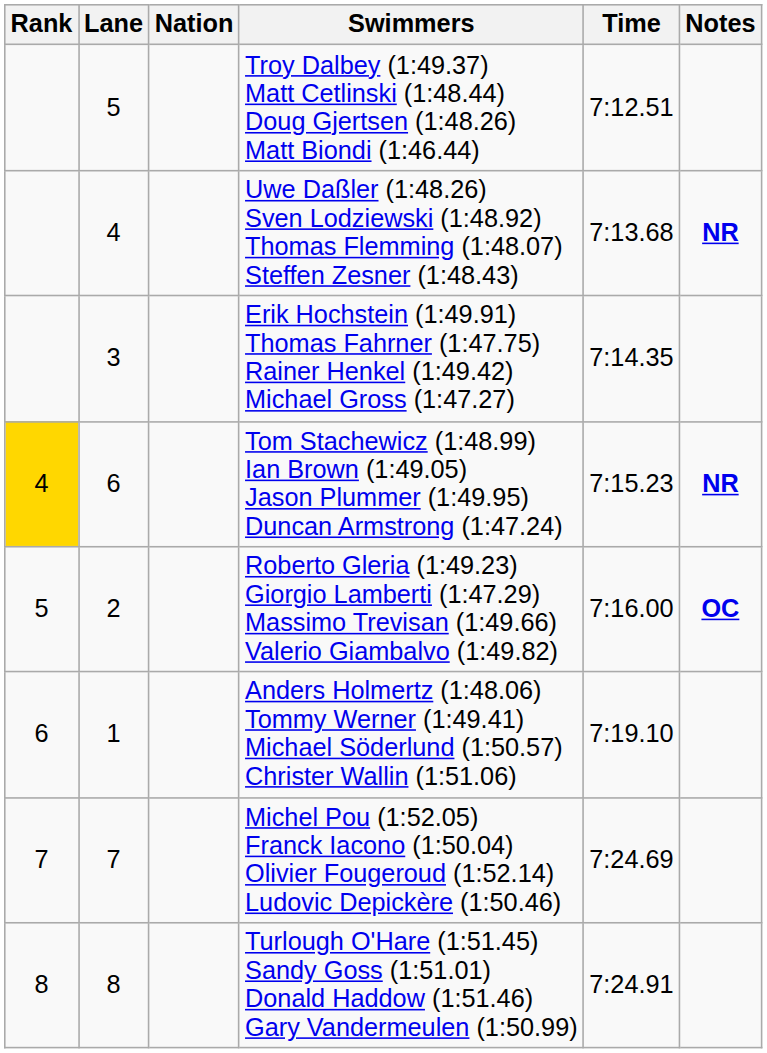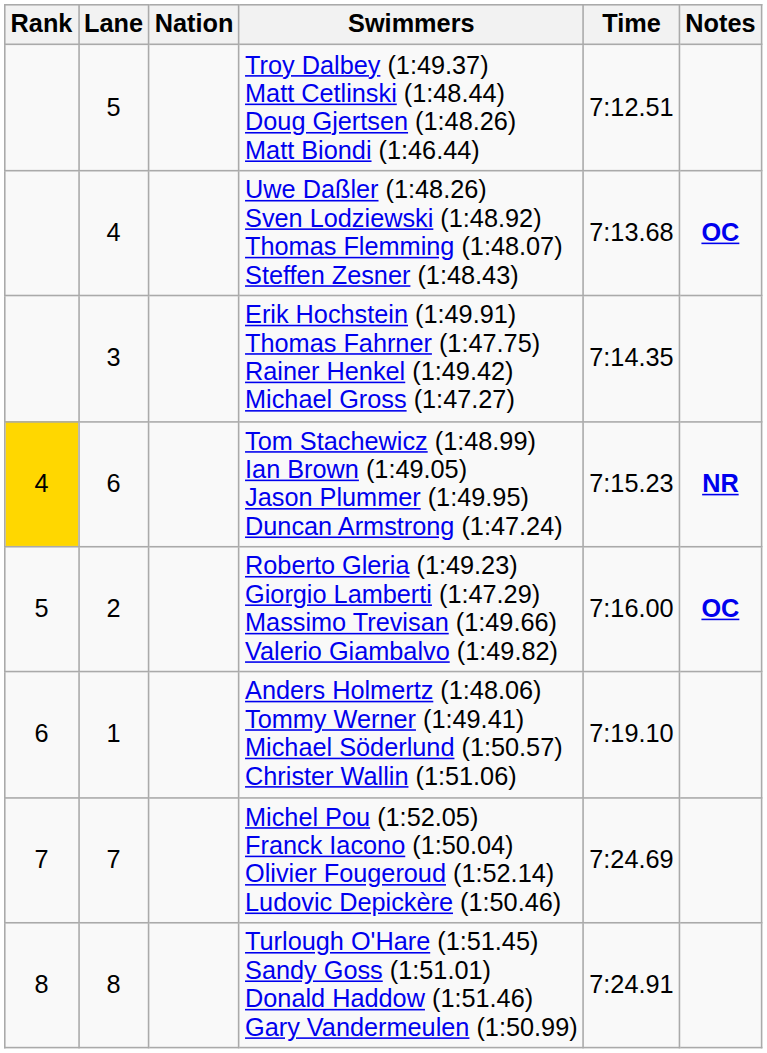(720, 232) NR -> (720, 232) OC
